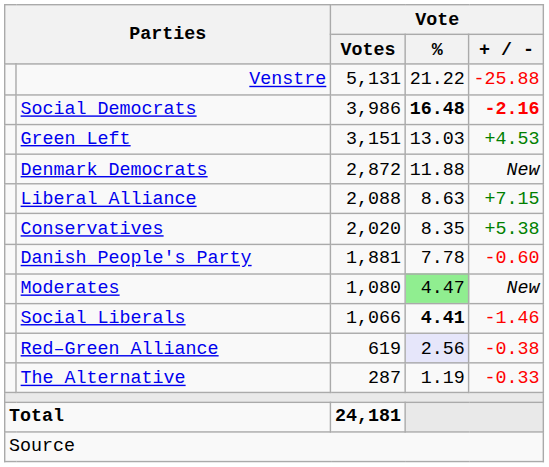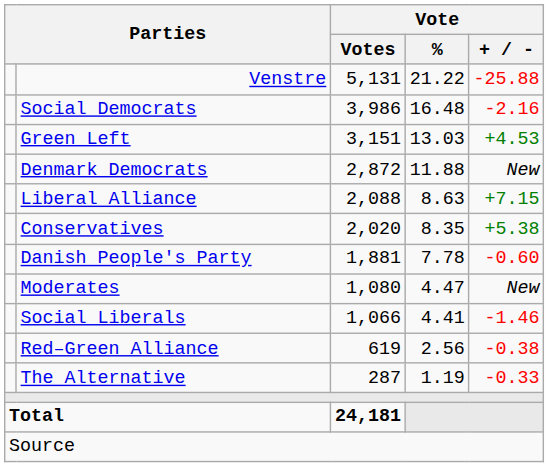(437, 109) bold -> (437, 109) normal
(512, 109) bold -> (512, 109) normal
(443, 289) lightgreen background -> (443, 289) no background
(443, 318) bold -> (443, 318) normal
(443, 348) lavender background -> (443, 348) no background
